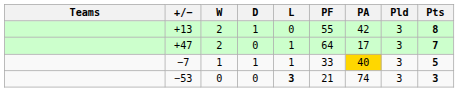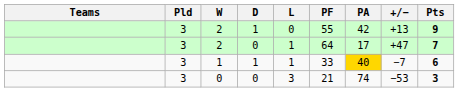columns swapped: (399, 13) <-> (183, 13)
(435, 29) 8 -> (435, 29) 9
(435, 62) 5 -> (435, 62) 6
(291, 79) bold -> (291, 79) normal
